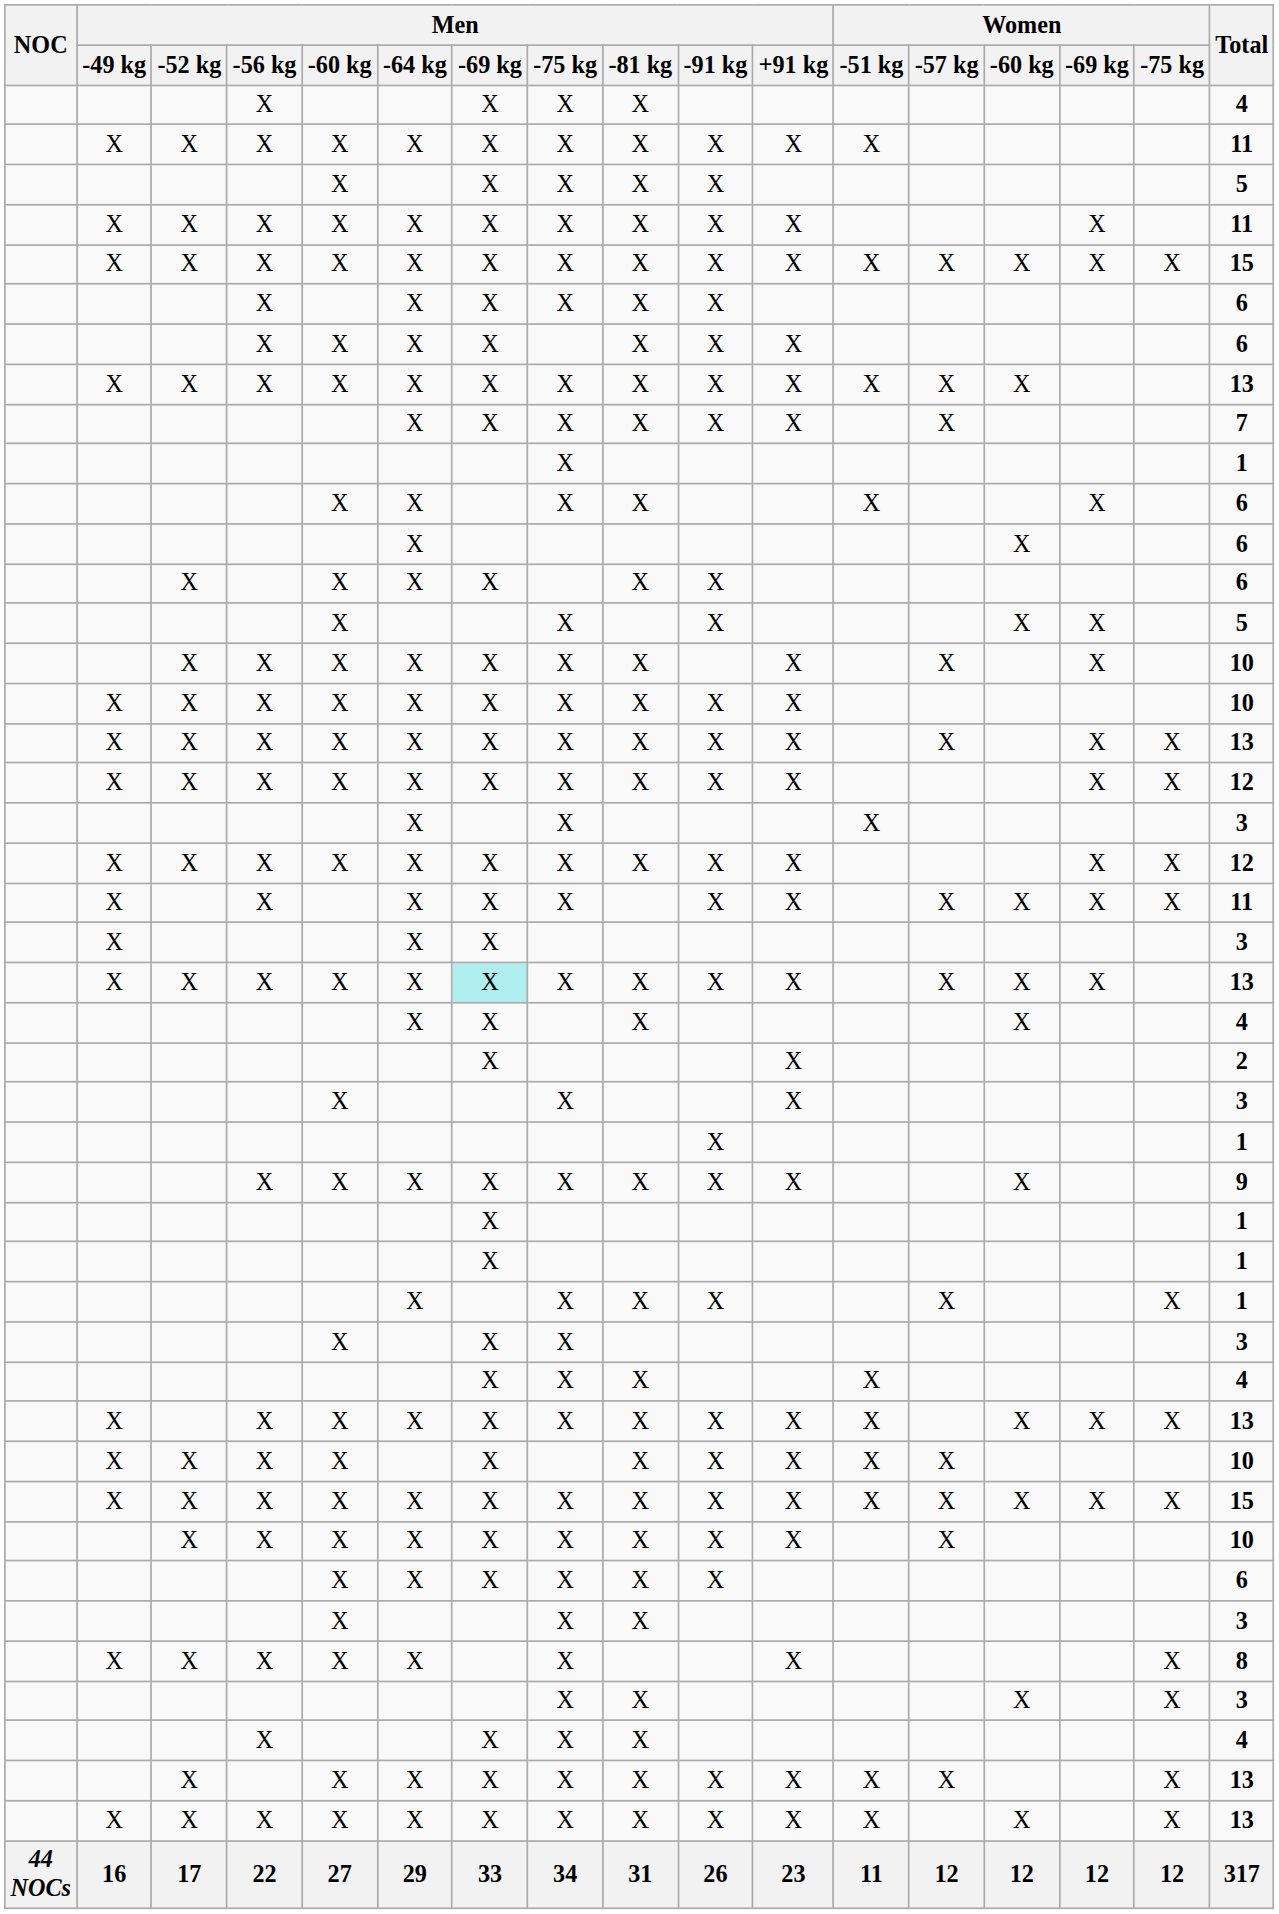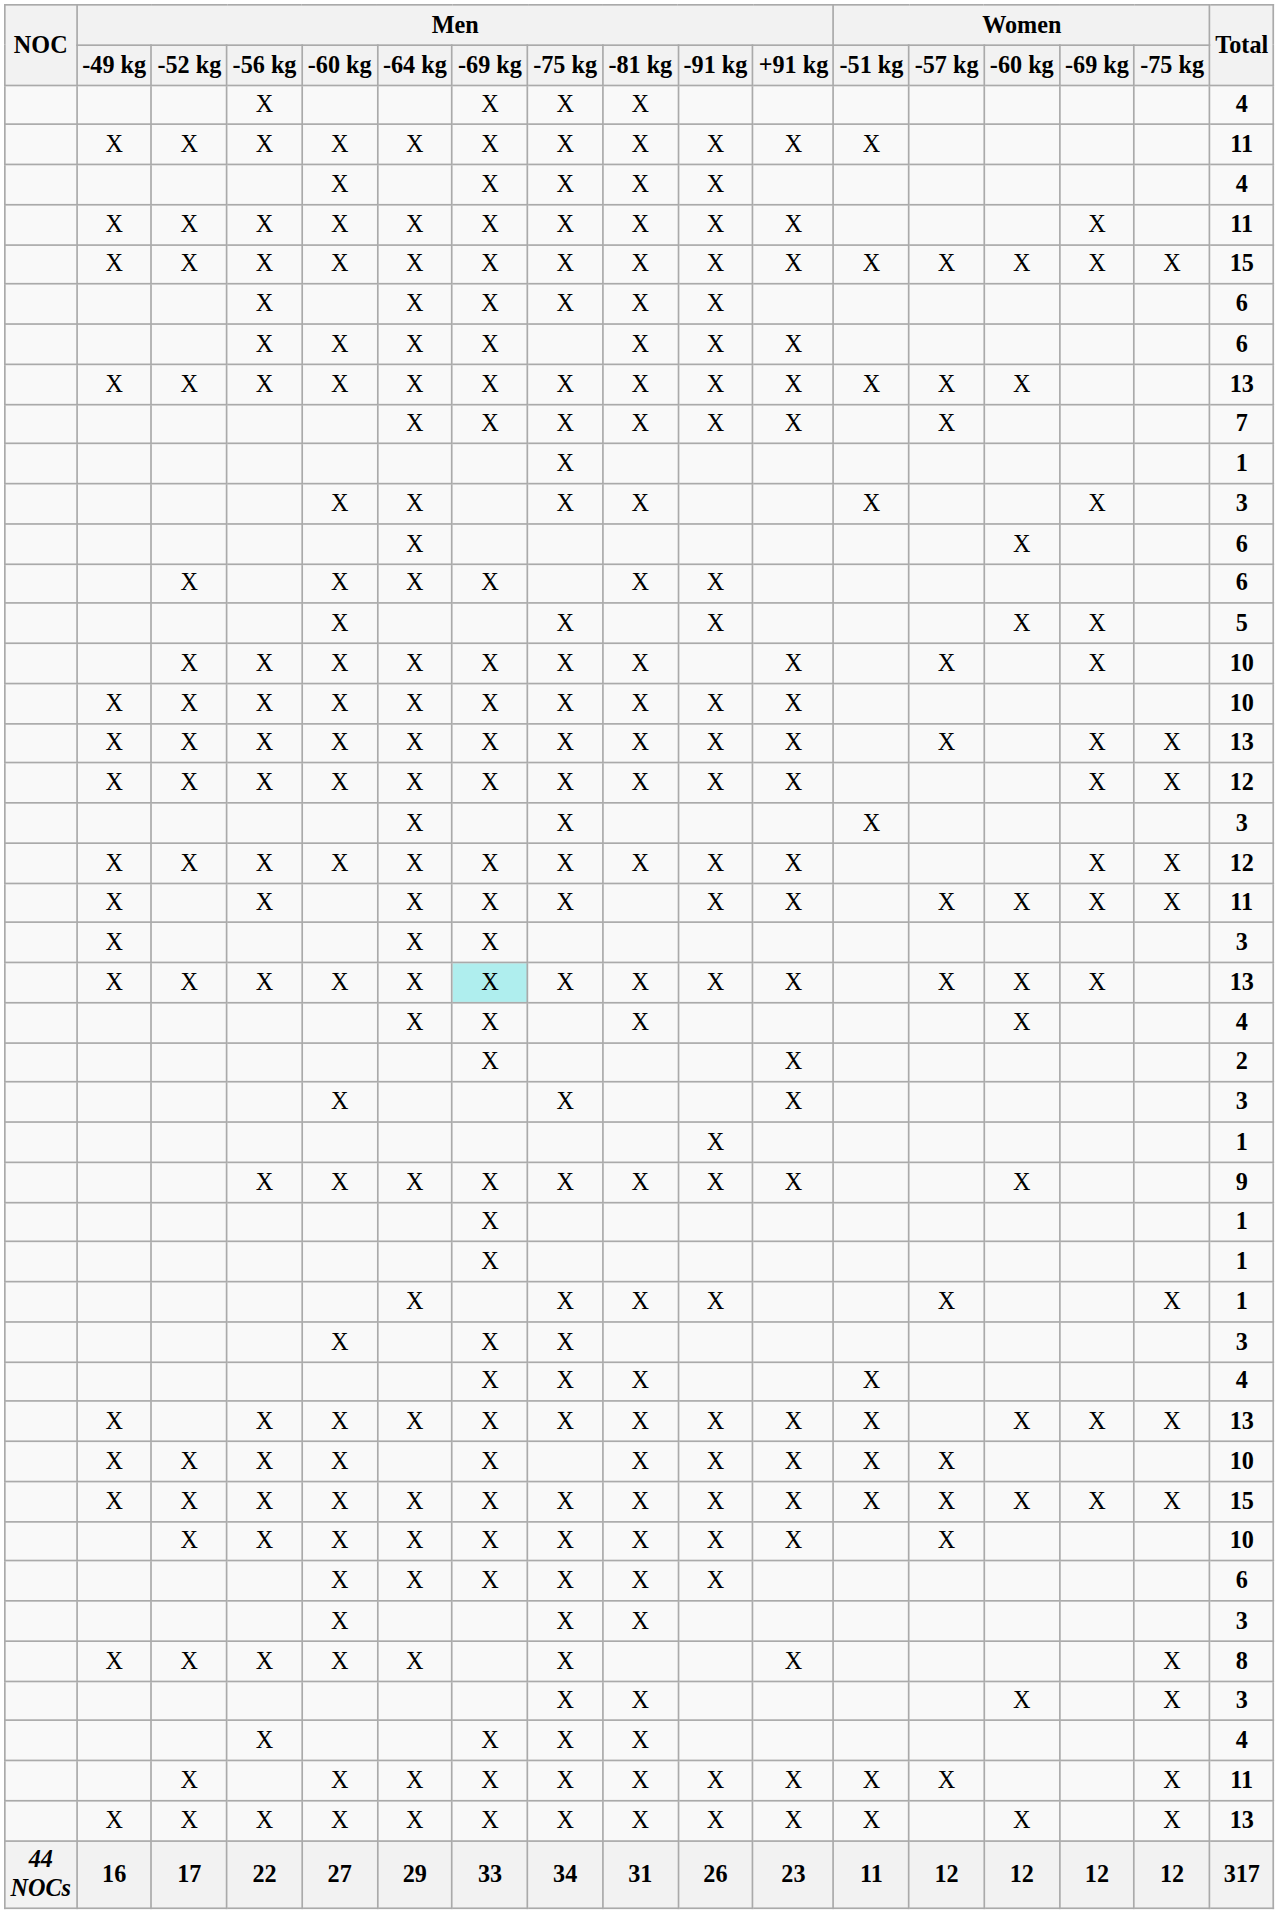(1242, 184) 5 -> (1242, 184) 4
(1242, 503) 6 -> (1242, 503) 3
(1242, 1780) 13 -> (1242, 1780) 11
